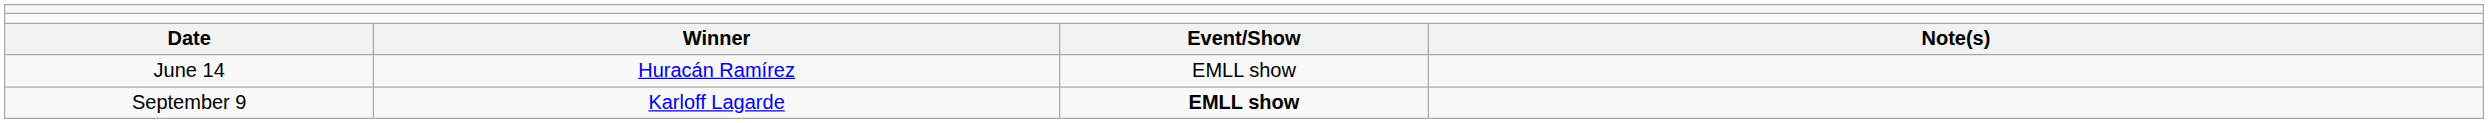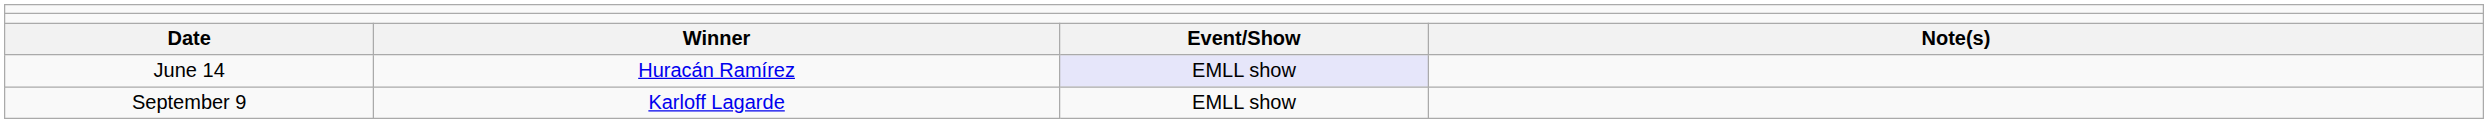(1244, 70) no background -> (1244, 70) lavender background
(1244, 102) bold -> (1244, 102) normal
